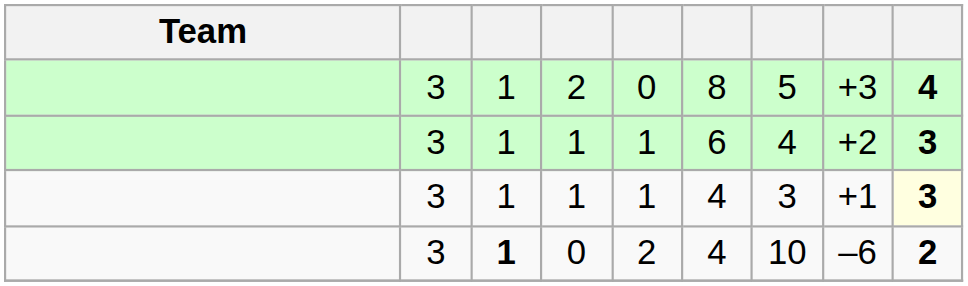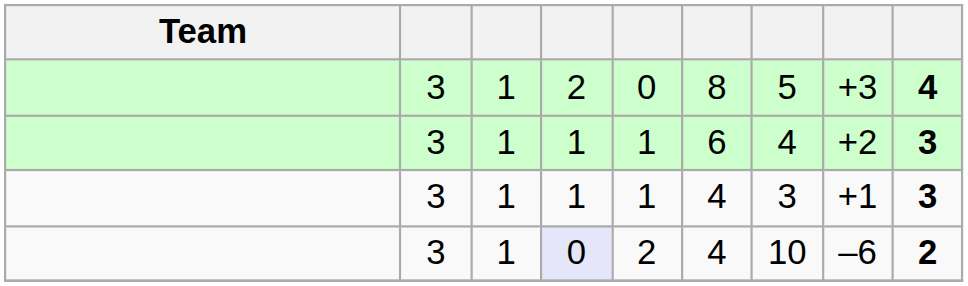(928, 197) lightyellow background -> (928, 197) no background
(506, 252) bold -> (506, 252) normal
(576, 252) no background -> (576, 252) lavender background
